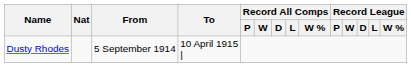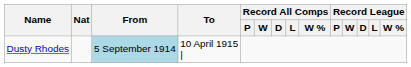(135, 49) no background -> (135, 49) lightblue background
